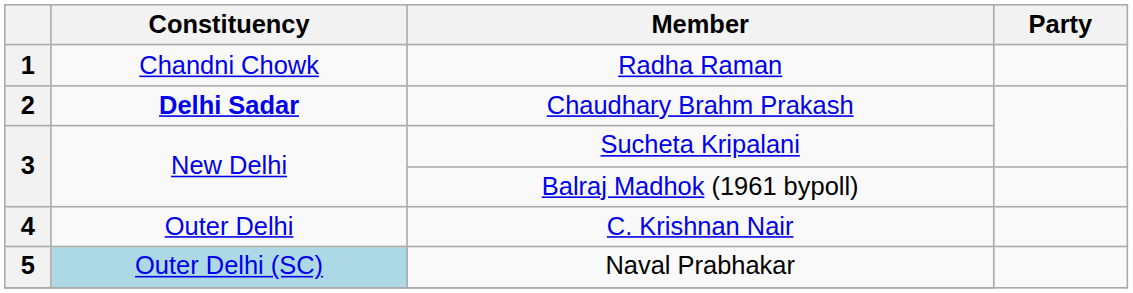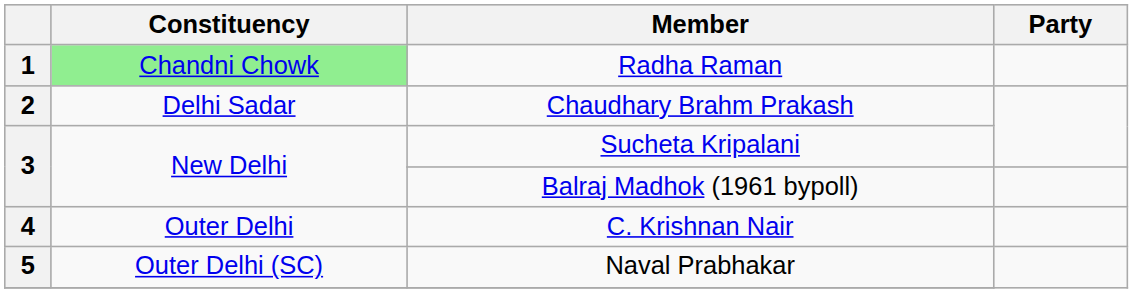(229, 65) no background -> (229, 65) lightgreen background
(229, 105) bold -> (229, 105) normal
(229, 266) lightblue background -> (229, 266) no background
